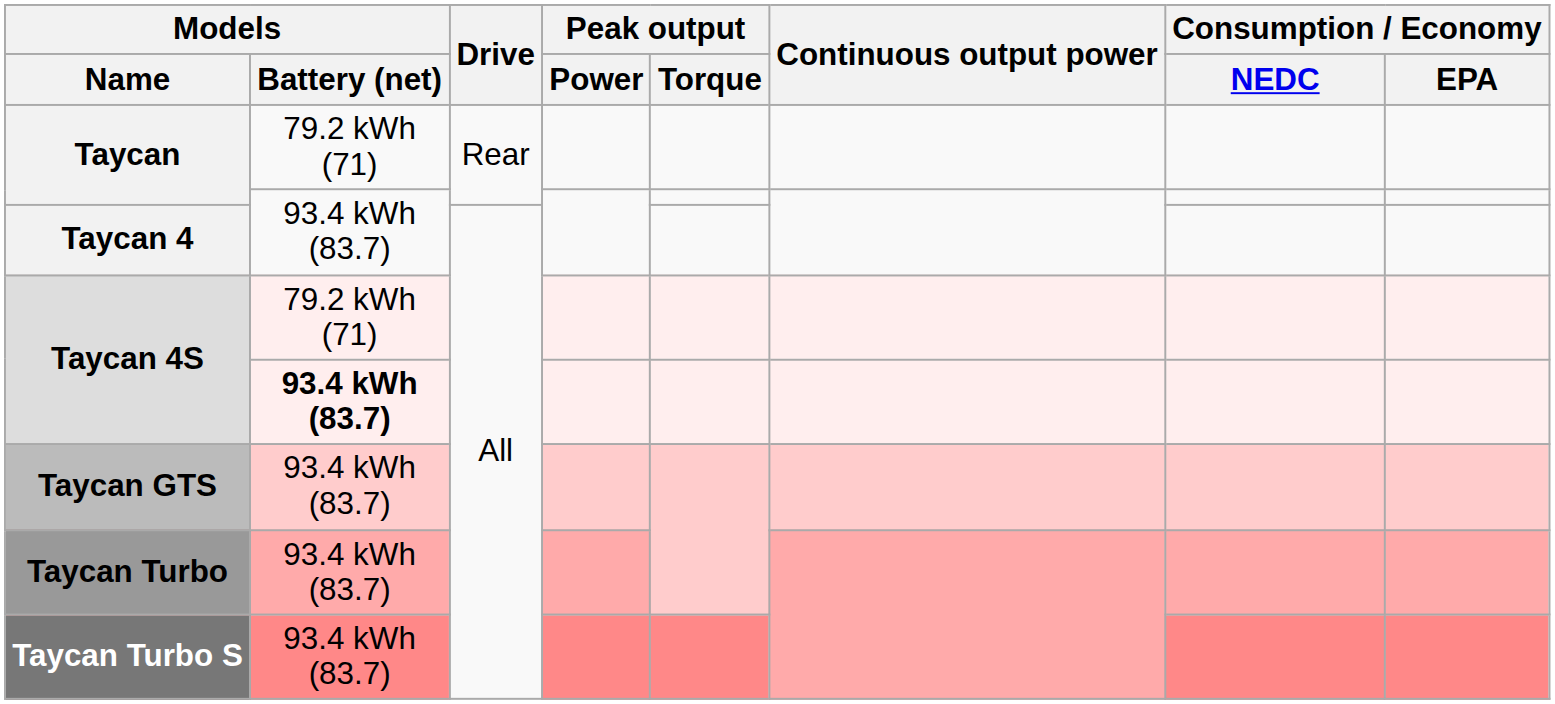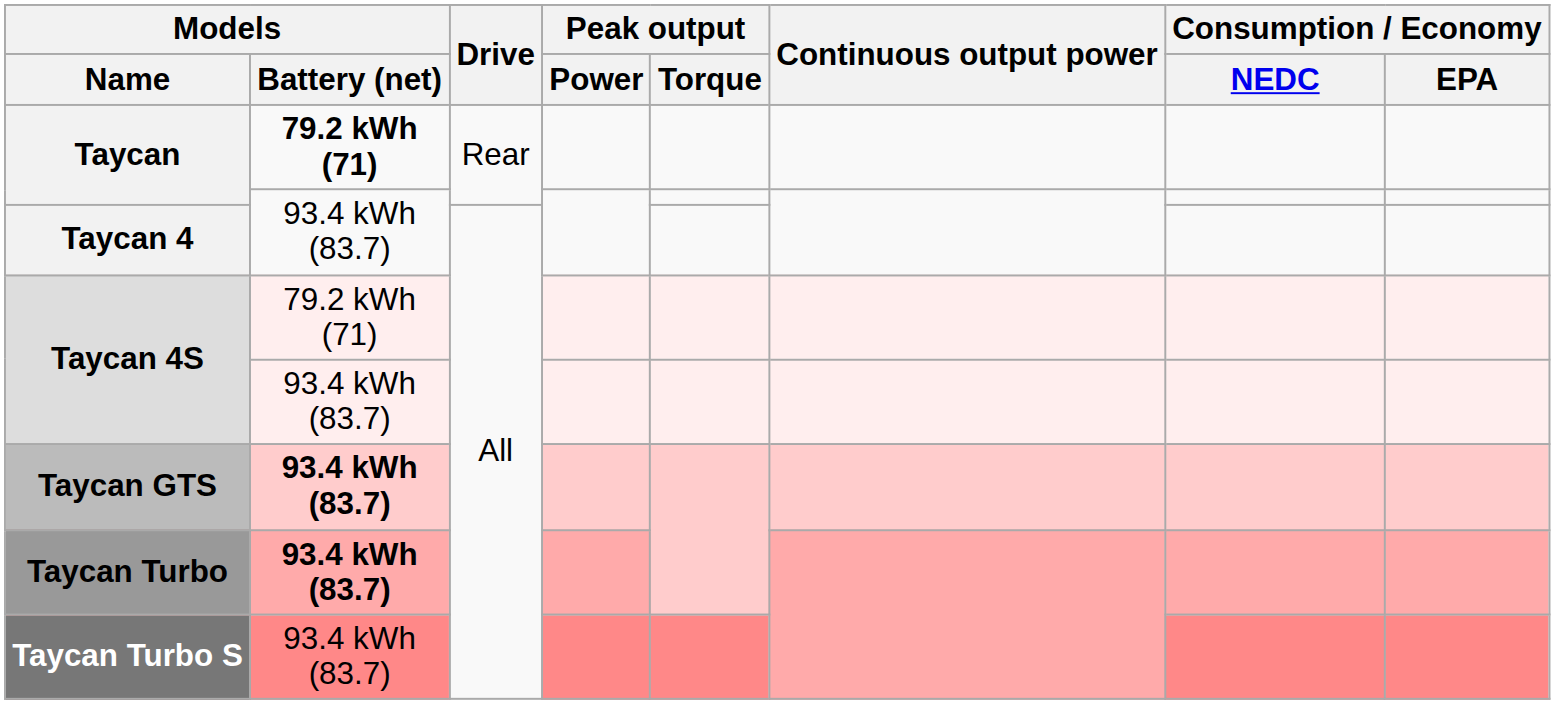(350, 146) normal -> (350, 146) bold
(350, 401) bold -> (350, 401) normal
(350, 486) normal -> (350, 486) bold
(350, 571) normal -> (350, 571) bold
